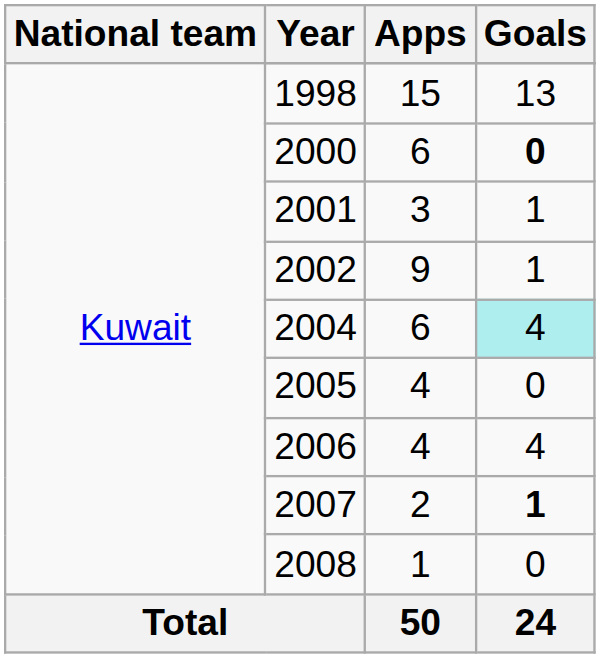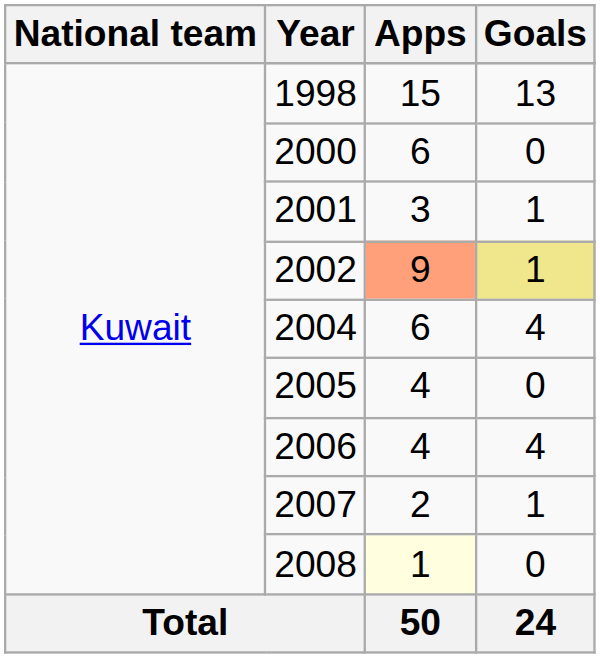(535, 151) bold -> (535, 151) normal
(420, 269) no background -> (420, 269) lightsalmon background
(535, 269) no background -> (535, 269) khaki background
(535, 328) paleturquoise background -> (535, 328) no background
(535, 504) bold -> (535, 504) normal
(420, 563) no background -> (420, 563) lightyellow background
